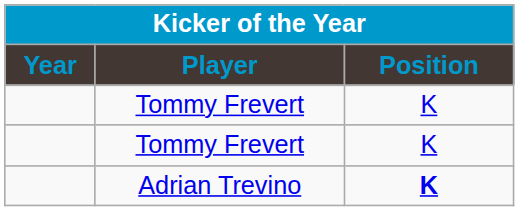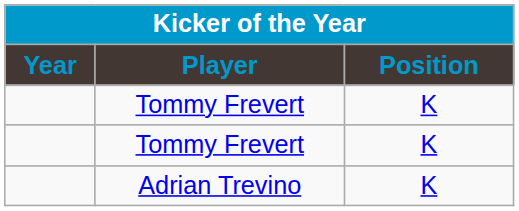(429, 184) bold -> (429, 184) normal
